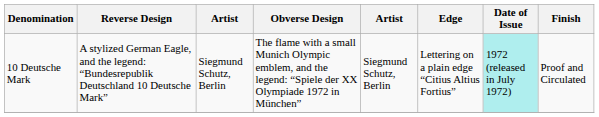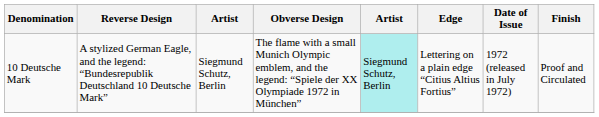(385, 73) no background -> (385, 73) paleturquoise background
(506, 73) paleturquoise background -> (506, 73) no background
